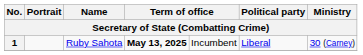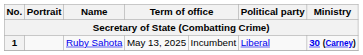(157, 43) bold -> (156, 43) normal
(332, 43) normal -> (332, 43) bold
